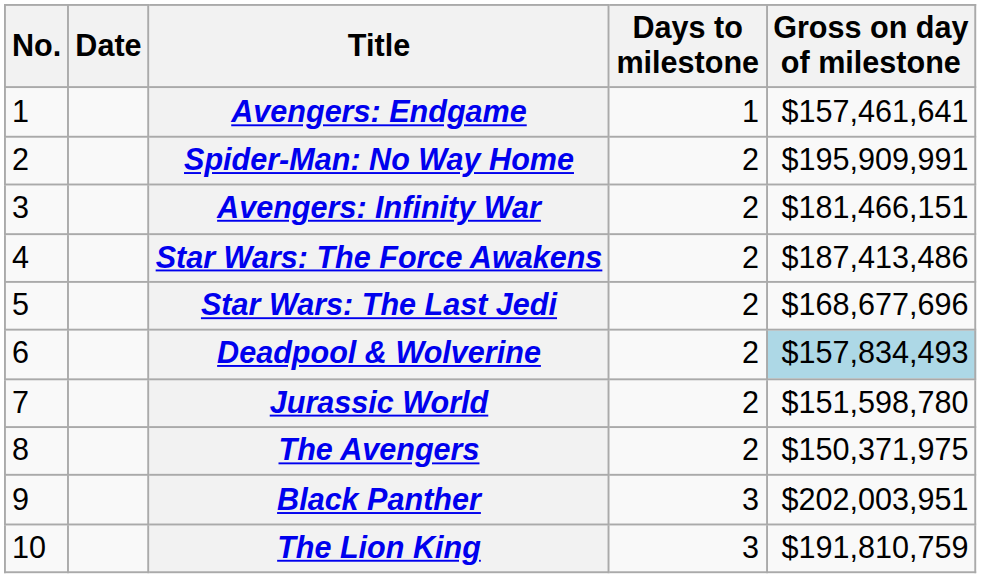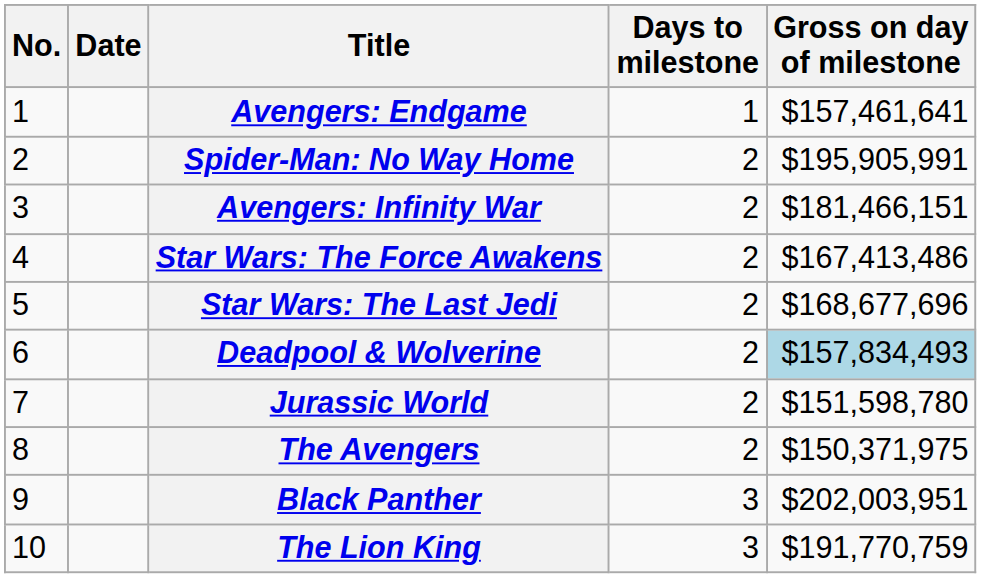(875, 160) $195,909,991 -> (875, 160) $195,905,991
(875, 256) $187,413,486 -> (875, 256) $167,413,486
(875, 547) $191,810,759 -> (875, 547) $191,770,759
